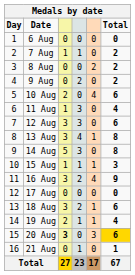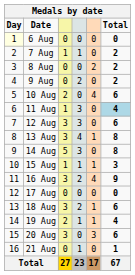(14, 39) no background -> (14, 39) lightyellow background
(115, 109) no background -> (115, 109) lightblue background
(65, 235) bold -> (65, 235) normal
(115, 235) gold background -> (115, 235) no background
